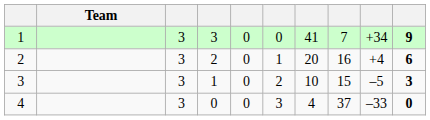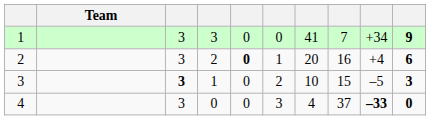(246, 59) normal -> (246, 59) bold
(181, 81) normal -> (181, 81) bold
(377, 103) normal -> (377, 103) bold
